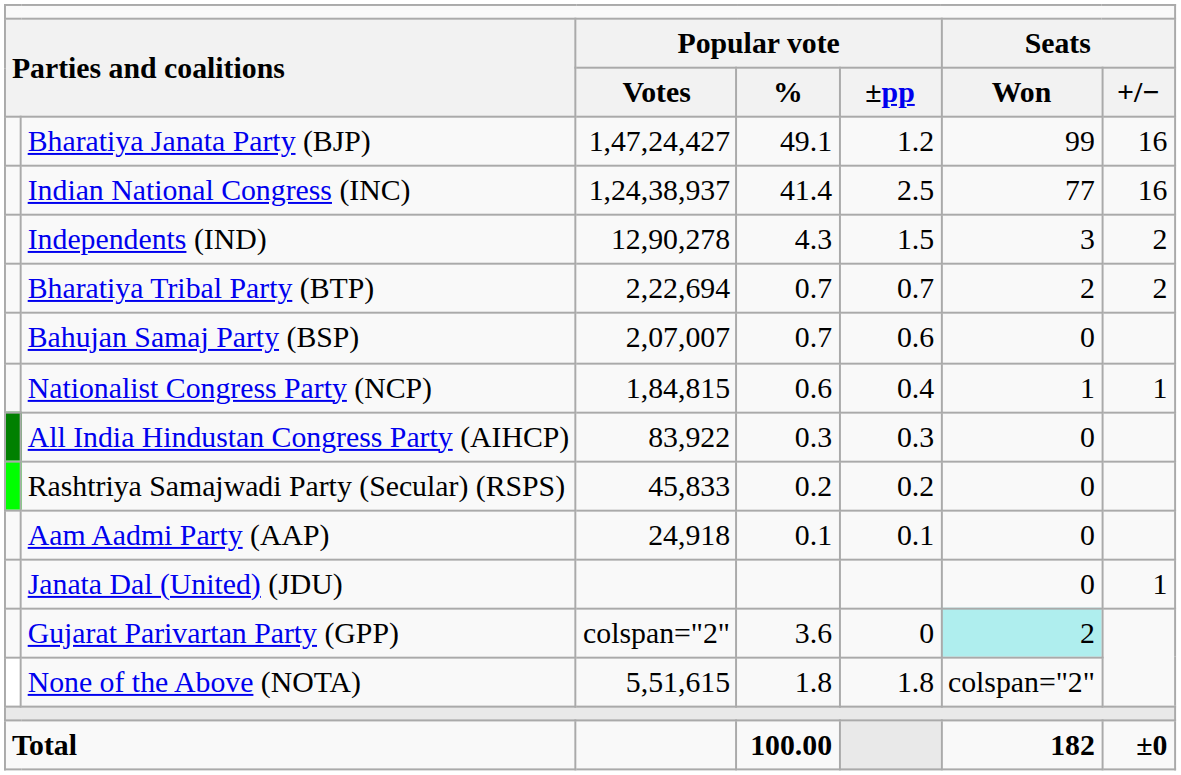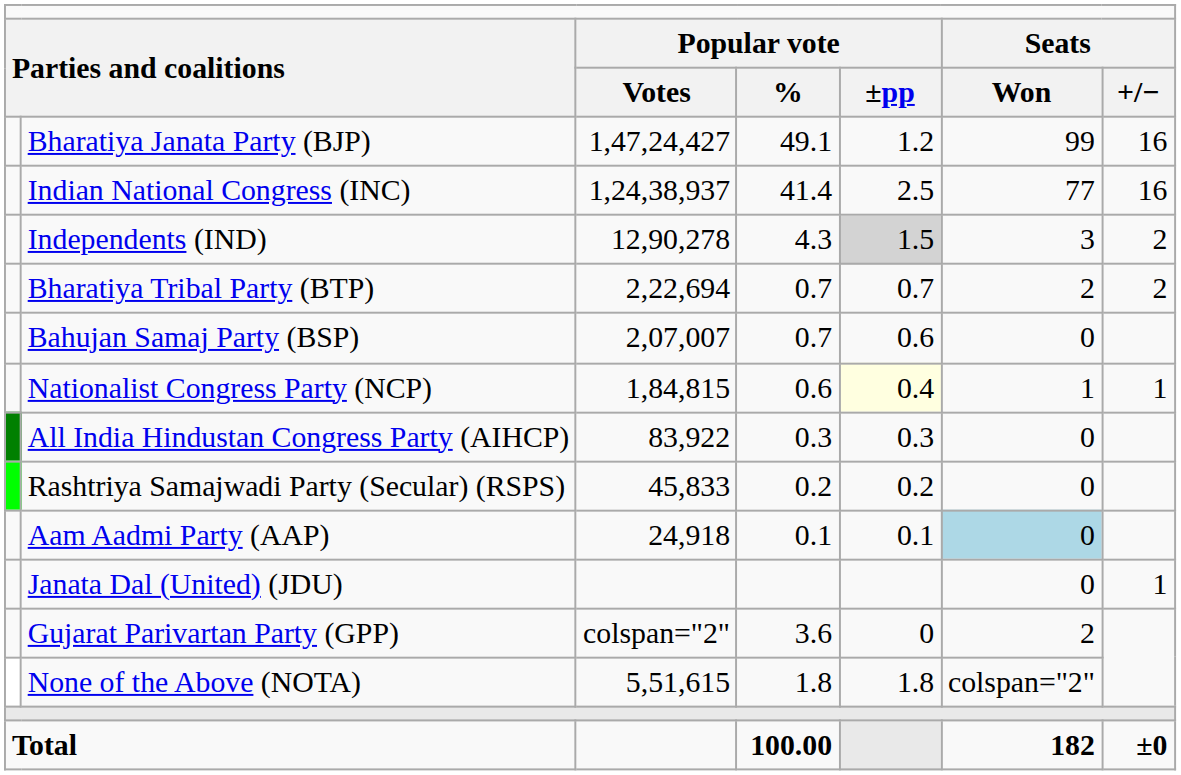(916, 239) no background -> (916, 239) lightgrey background
(916, 386) no background -> (916, 386) lightyellow background
(1087, 534) no background -> (1087, 534) lightblue background
(1087, 632) paleturquoise background -> (1087, 632) no background
